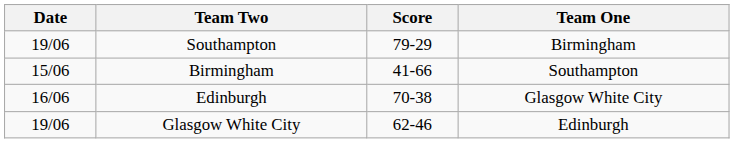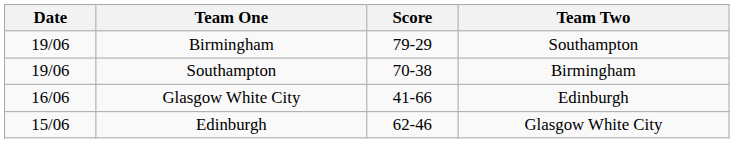columns swapped: (593, 17) <-> (231, 17)
(50, 71) 15/06 -> (50, 71) 19/06
(412, 71) 41-66 -> (412, 71) 70-38
(412, 97) 70-38 -> (412, 97) 41-66
(50, 124) 19/06 -> (50, 124) 15/06
